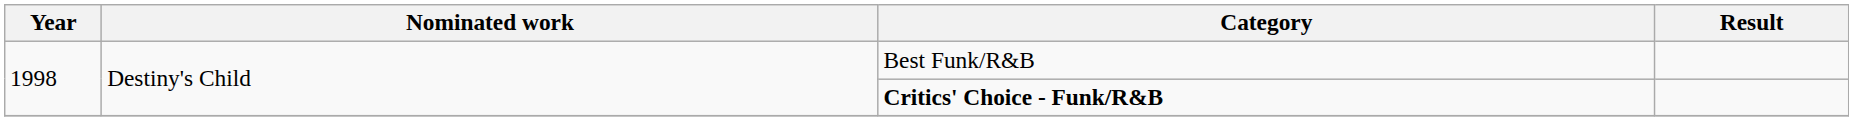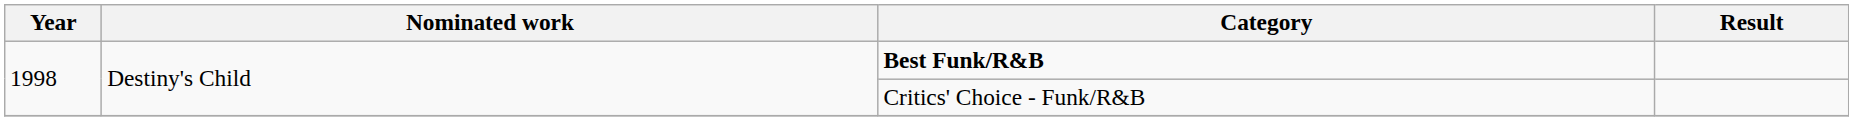(959, 60) normal -> (964, 60) bold
(1023, 97) bold -> (1014, 97) normal
